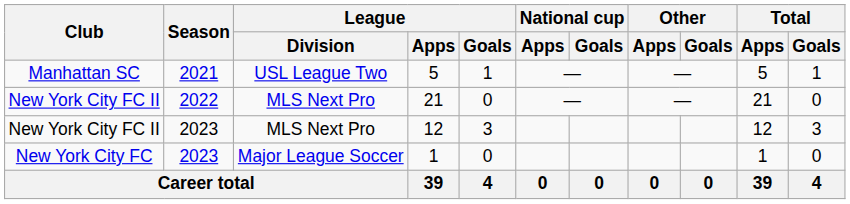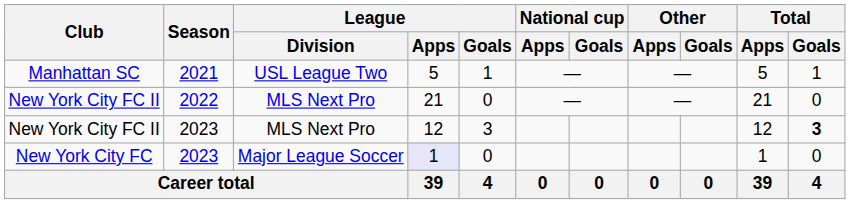(817, 128) normal -> (817, 128) bold
(433, 156) no background -> (433, 156) lavender background
